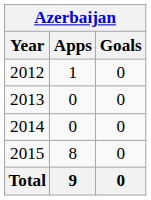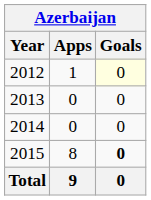(121, 72) no background -> (121, 72) lightyellow background
(121, 153) normal -> (121, 153) bold
